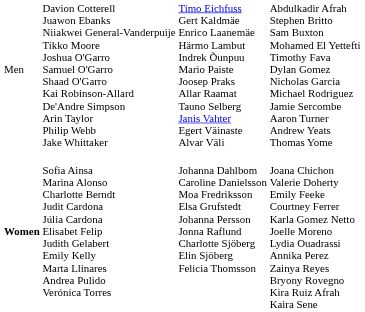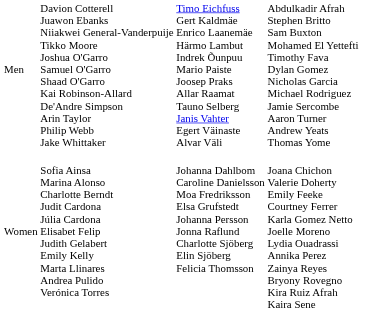(22, 231) bold -> (21, 231) normal
